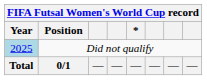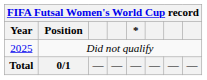(21, 48) lightblue background -> (21, 48) no background
